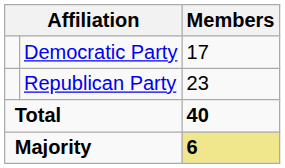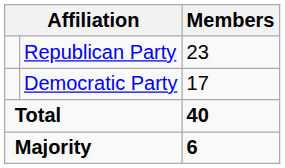rows swapped: (100, 83) <-> (101, 52)
(192, 147) khaki background -> (192, 147) no background
